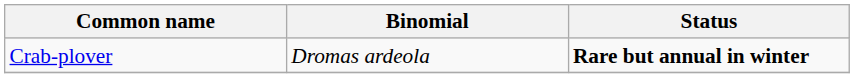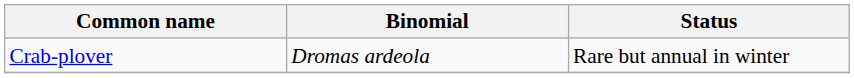(691, 55) bold -> (681, 55) normal
